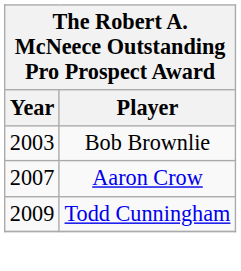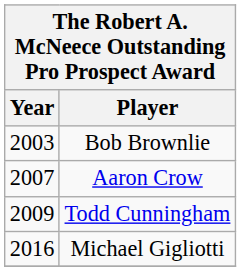+ row: (147, 248)
